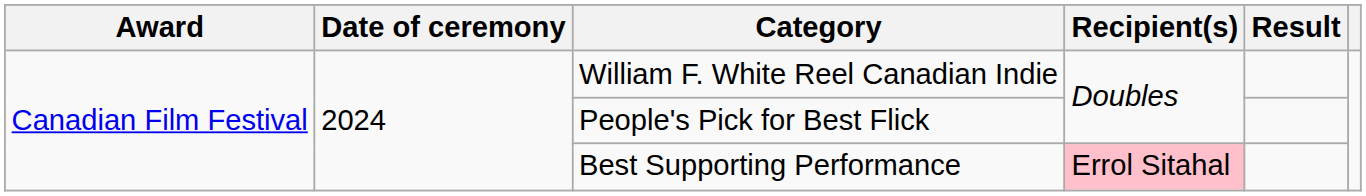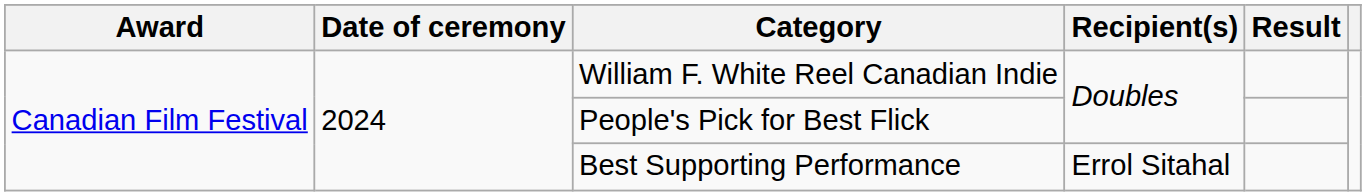(1151, 166) pink background -> (1151, 166) no background
